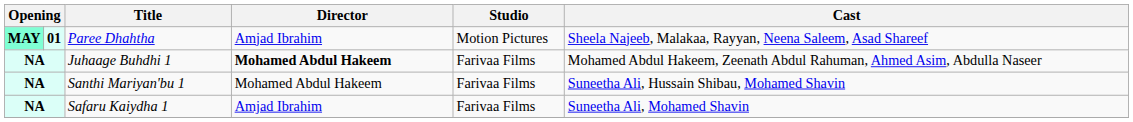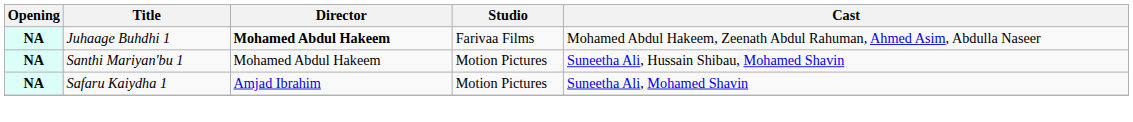- row: (111, 38)
(496, 83) Farivaa Films -> (501, 60) Motion Pictures
(496, 106) Farivaa Films -> (501, 83) Motion Pictures
